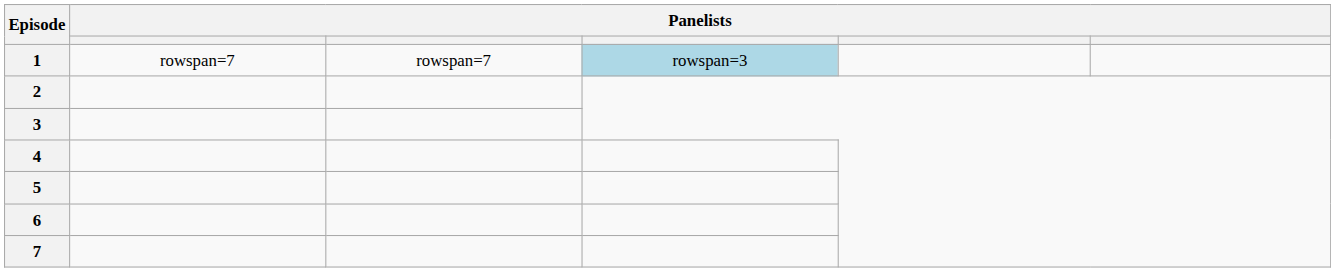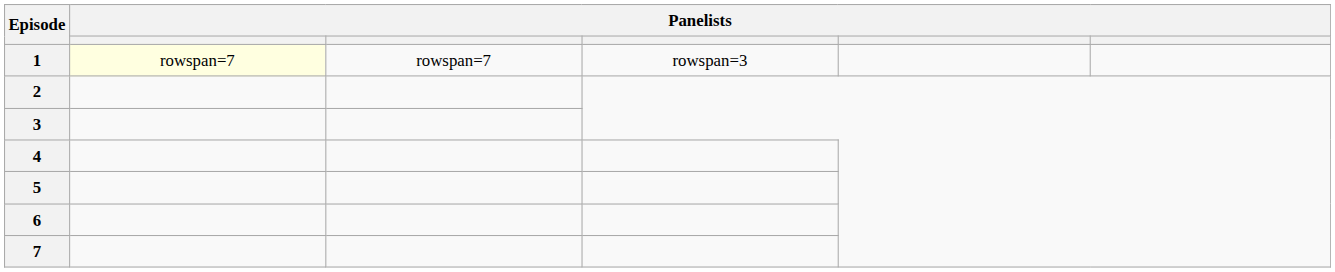(197, 60) no background -> (197, 60) lightyellow background
(710, 60) lightblue background -> (710, 60) no background
